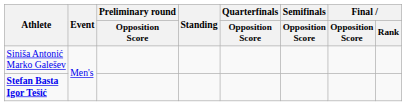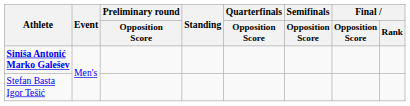(36, 60) normal -> (38, 60) bold
(32, 87) bold -> (31, 87) normal
